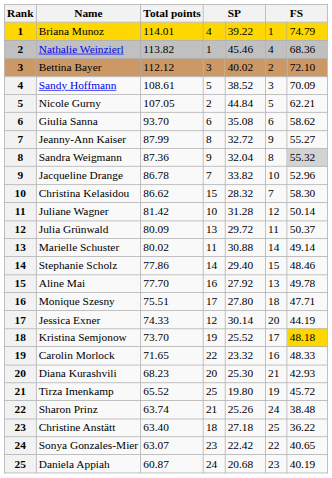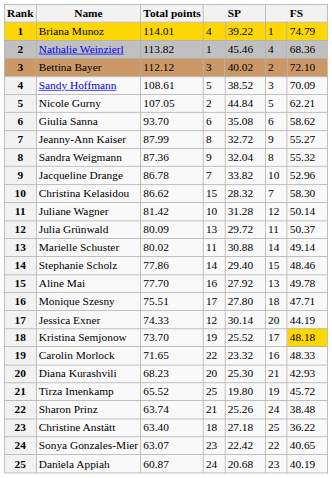(302, 157) lightgrey background -> (302, 157) no background
